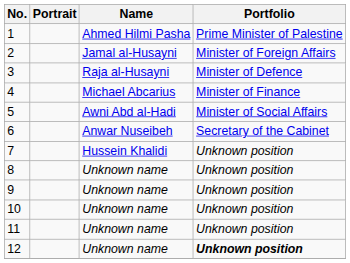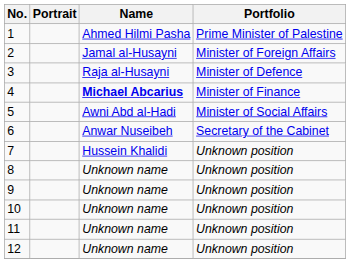(129, 92) normal -> (133, 92) bold
(249, 248) bold -> (245, 248) normal
